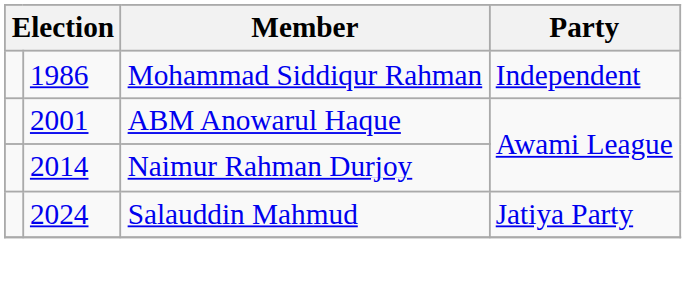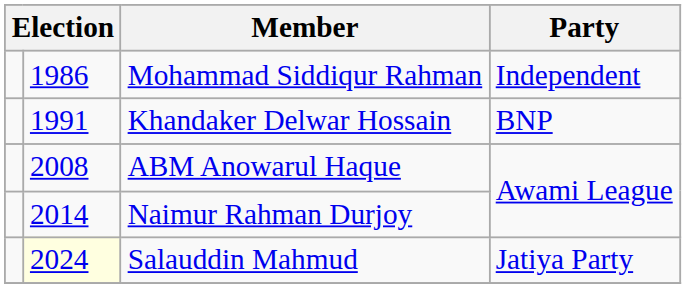+ row: (289, 120)
(59, 120) 2001 -> (59, 167) 2008
(59, 213) no background -> (59, 259) lightyellow background
